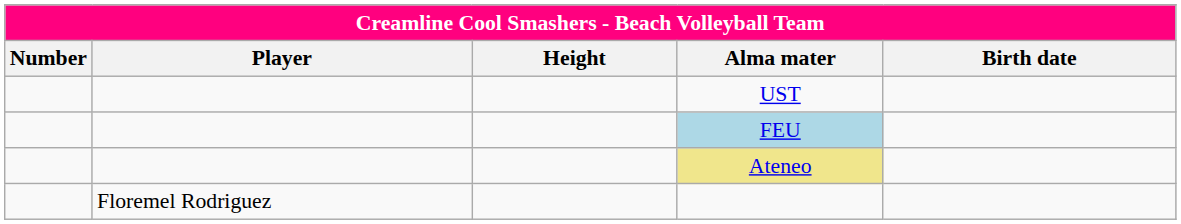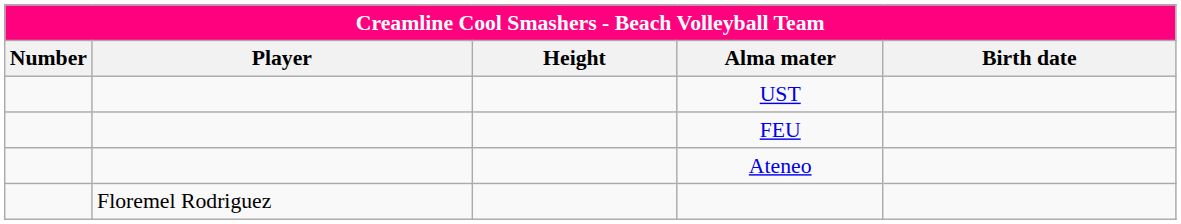(780, 130) lightblue background -> (780, 130) no background
(780, 165) khaki background -> (780, 165) no background
